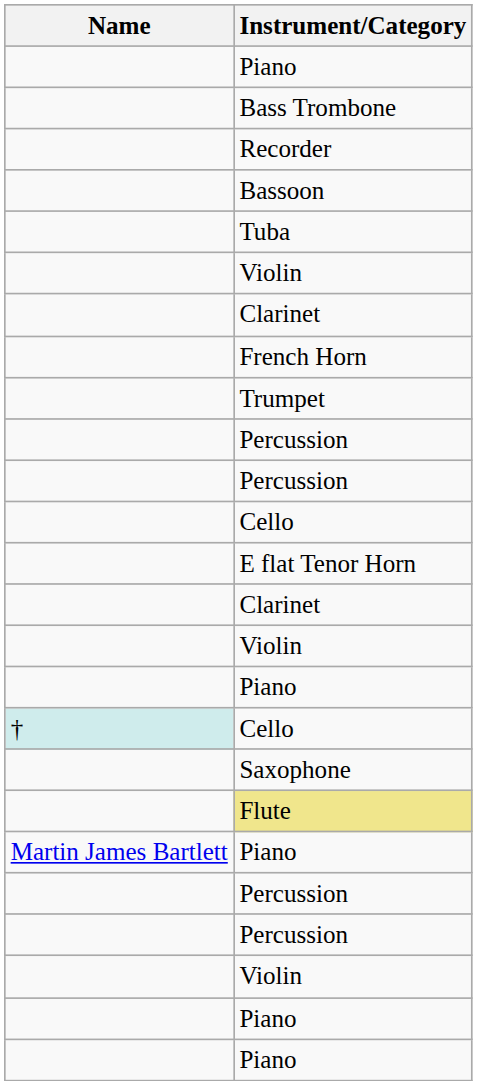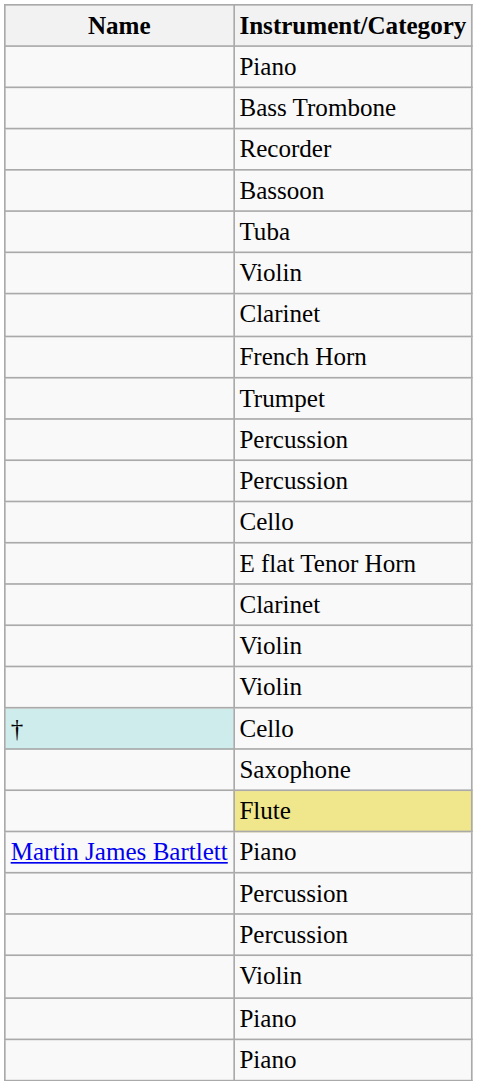(268, 687) Piano -> (271, 687) Violin
